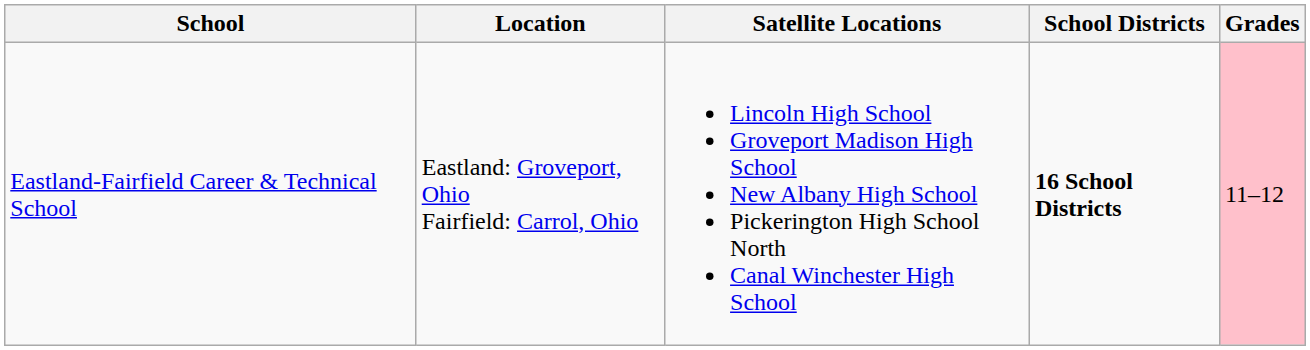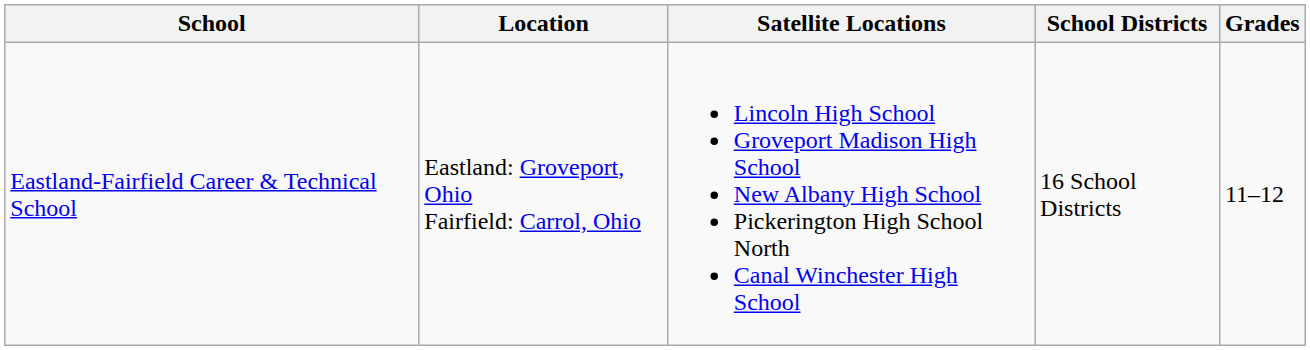(1084, 193) bold -> (1088, 193) normal
(1255, 193) pink background -> (1255, 193) no background
